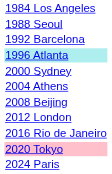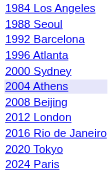(37, 55) paleturquoise background -> (37, 55) no background
(37, 86) no background -> (37, 86) lavender background
(34, 149) pink background -> (34, 149) no background
